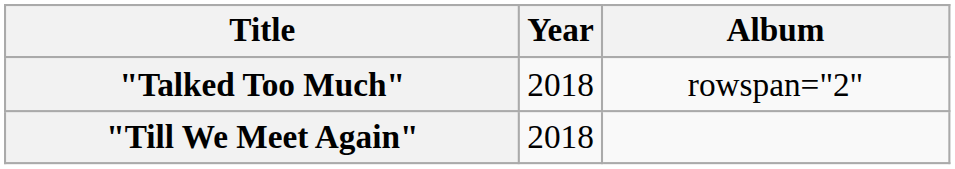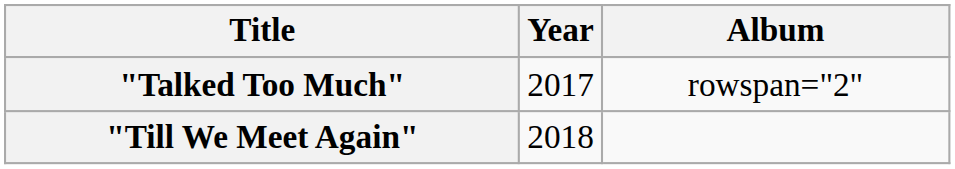(561, 83) 2018 -> (561, 83) 2017
